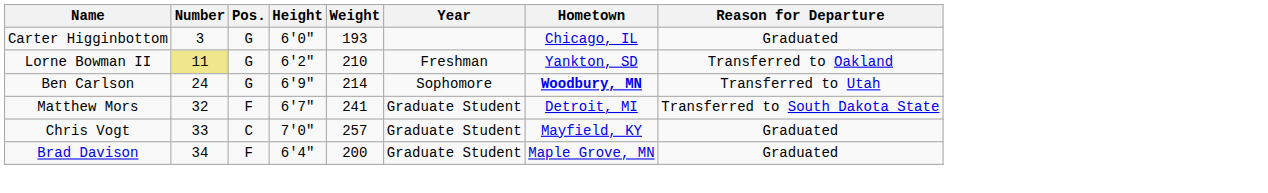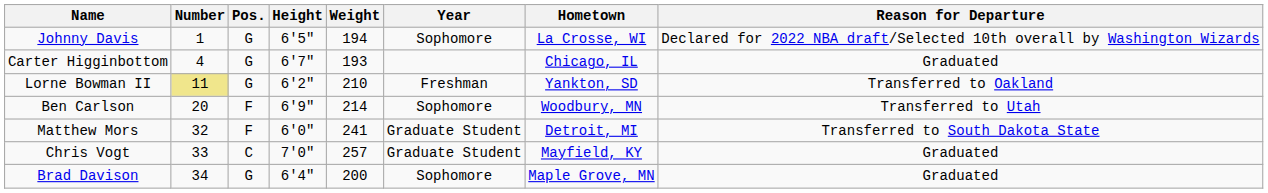+ row: (88, 39)
(200, 39) 3 -> (200, 62) 4
(298, 39) 6'0" -> (298, 62) 6'7"
(200, 85) 24 -> (200, 108) 20
(249, 85) G -> (249, 108) F
(591, 85) bold -> (591, 108) normal
(298, 108) 6'7" -> (298, 130) 6'0"
(249, 153) F -> (249, 176) G
(454, 153) Graduate Student -> (454, 176) Sophomore
